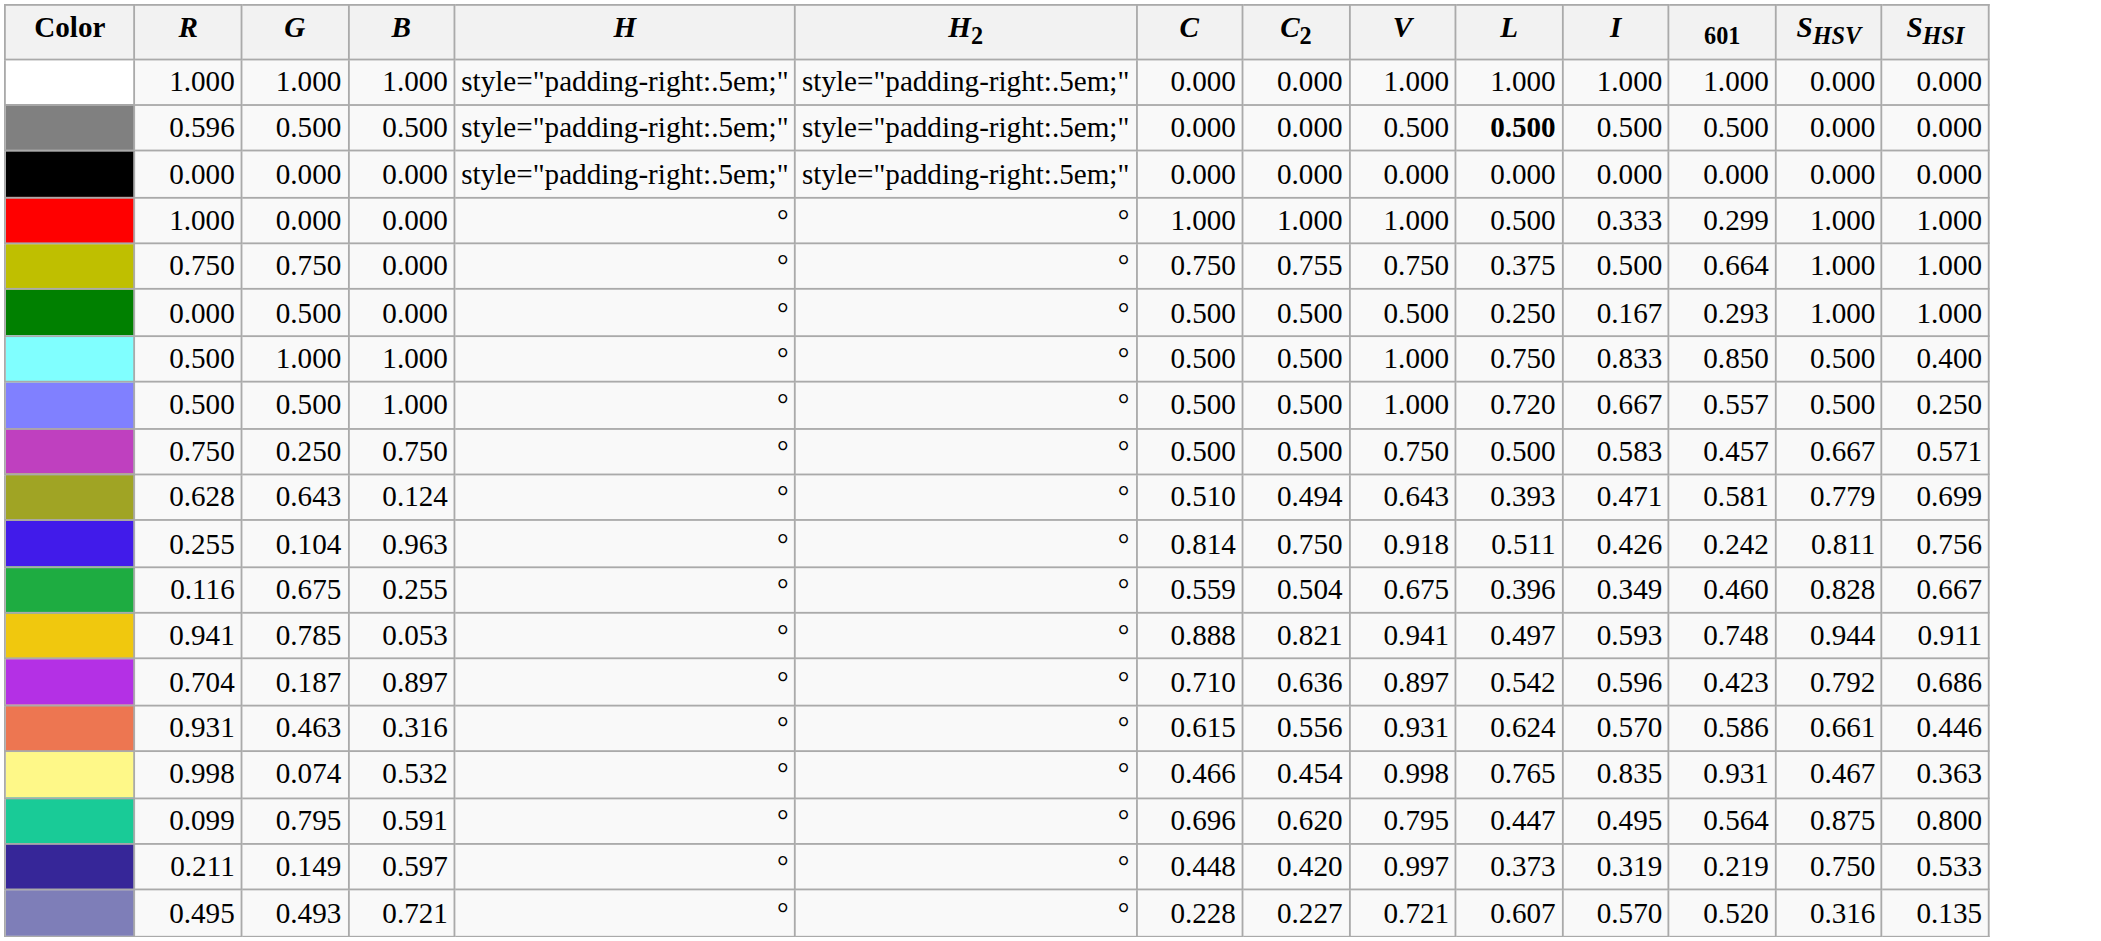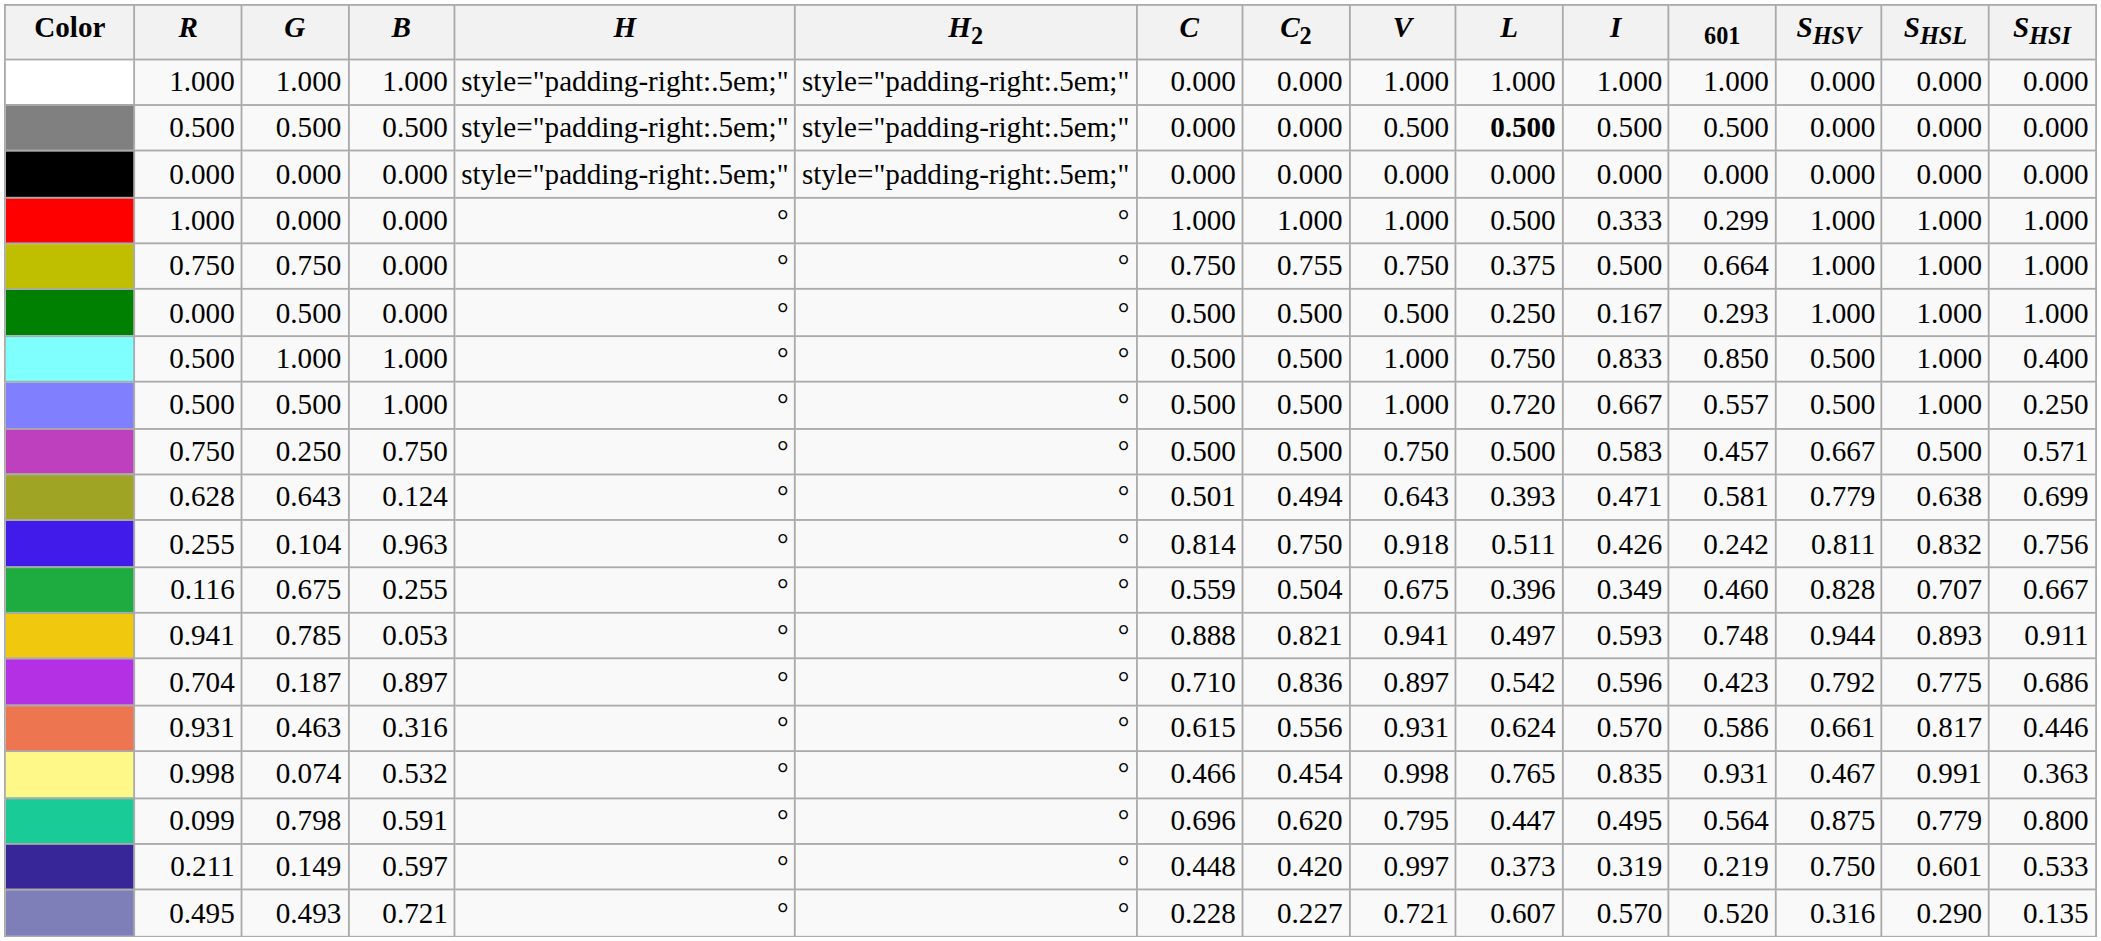+ column: (1935, 31)
(202, 127) 0.596 -> (202, 127) 0.500
(1203, 497) 0.510 -> (1203, 497) 0.501
(1310, 681) 0.636 -> (1310, 681) 0.836
(309, 820) 0.795 -> (309, 820) 0.798
